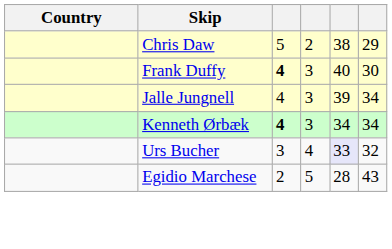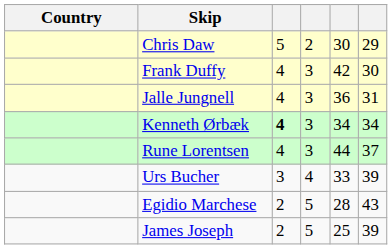(342, 44) 38 -> (342, 44) 30
(280, 71) bold -> (280, 71) normal
(342, 71) 40 -> (342, 71) 42
(342, 97) 39 -> (342, 97) 36
(371, 97) 34 -> (371, 97) 31
+ row: (196, 151)
(342, 151) lavender background -> (342, 177) no background
(371, 151) 32 -> (371, 177) 39
+ row: (188, 230)
